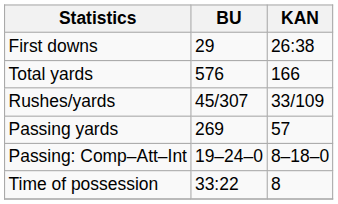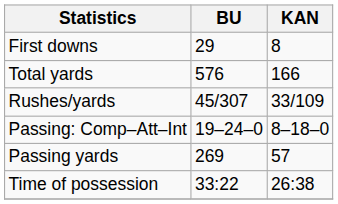(293, 46) 26:38 -> (276, 46) 8
rows swapped: (63, 129) <-> (98, 157)
(276, 184) 8 -> (293, 184) 26:38
